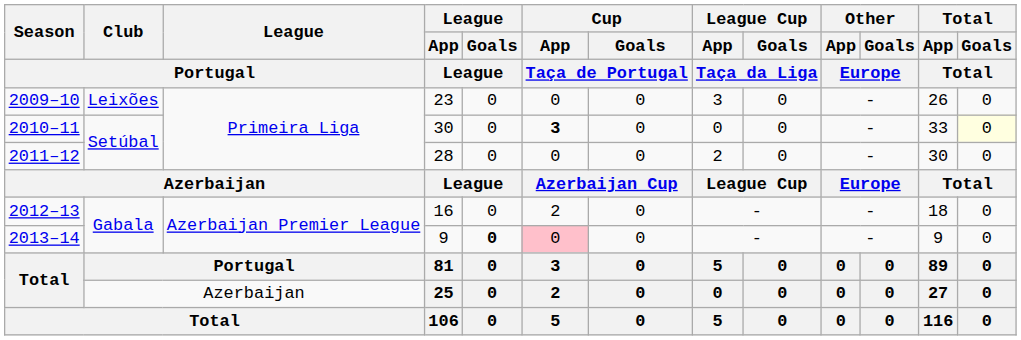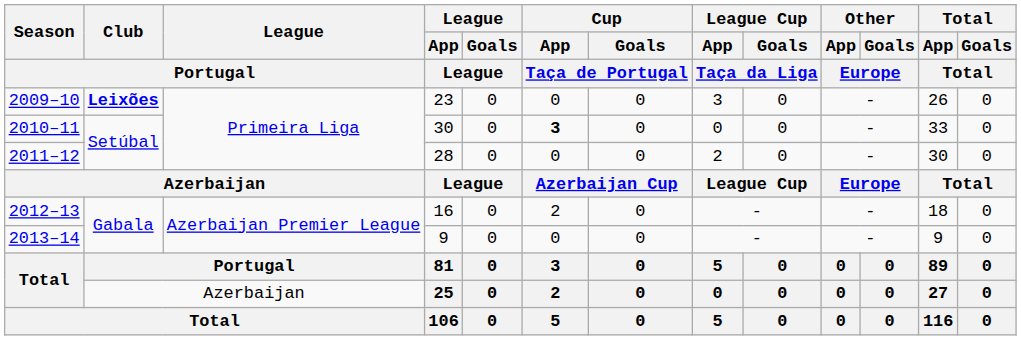(123, 101) normal -> (123, 101) bold
(987, 129) lightyellow background -> (987, 129) no background
(492, 239) bold -> (492, 239) normal
(555, 239) pink background -> (555, 239) no background
